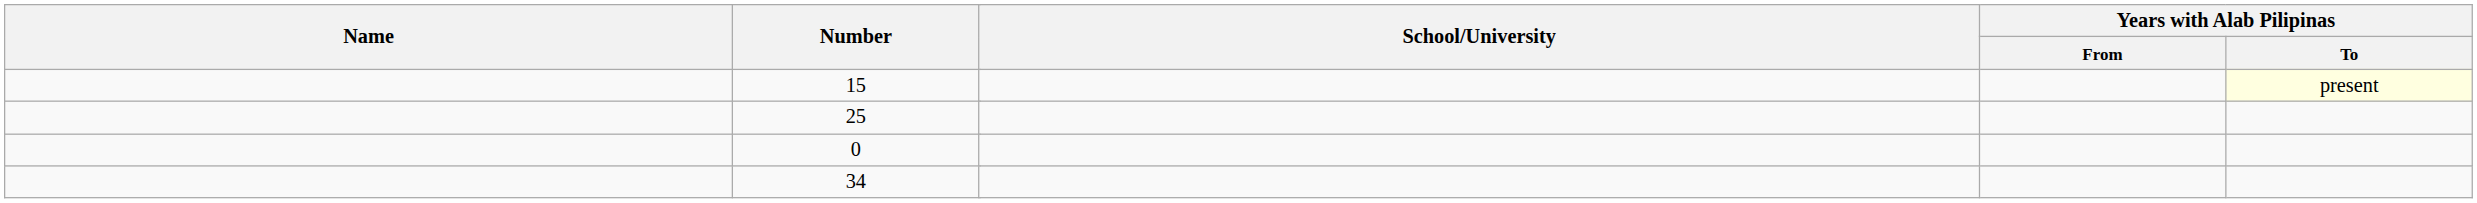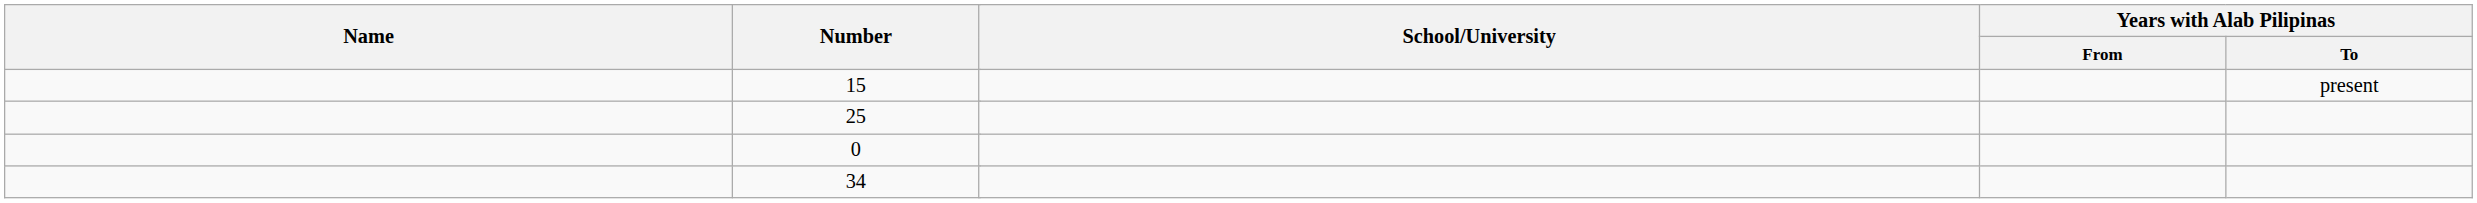(2349, 85) lightyellow background -> (2349, 85) no background
